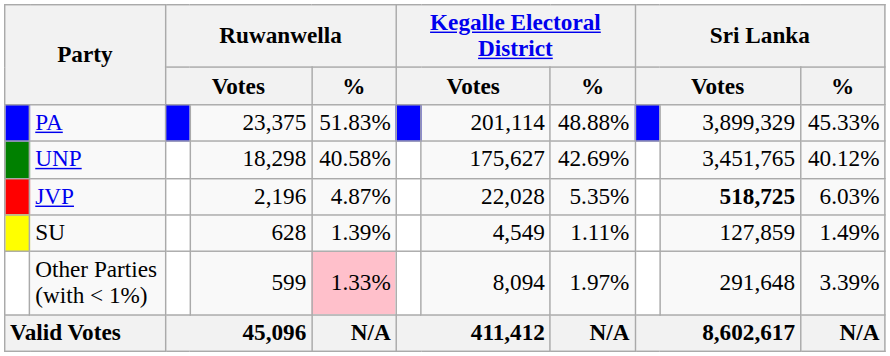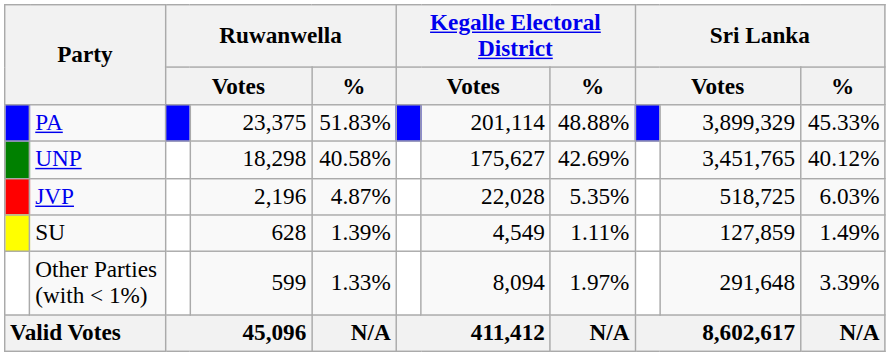(757, 196) bold -> (757, 196) normal
(361, 282) pink background -> (361, 282) no background
